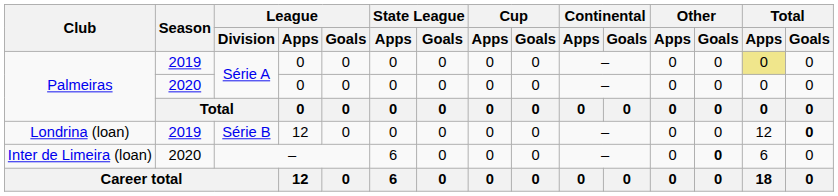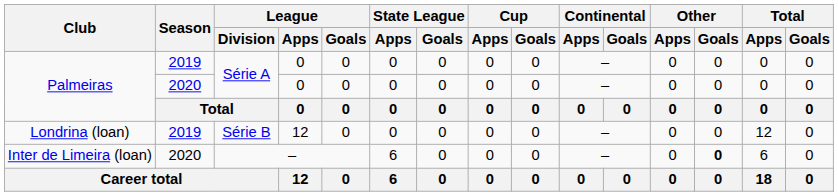(764, 62) khaki background -> (764, 62) no background
(809, 132) bold -> (809, 132) normal
